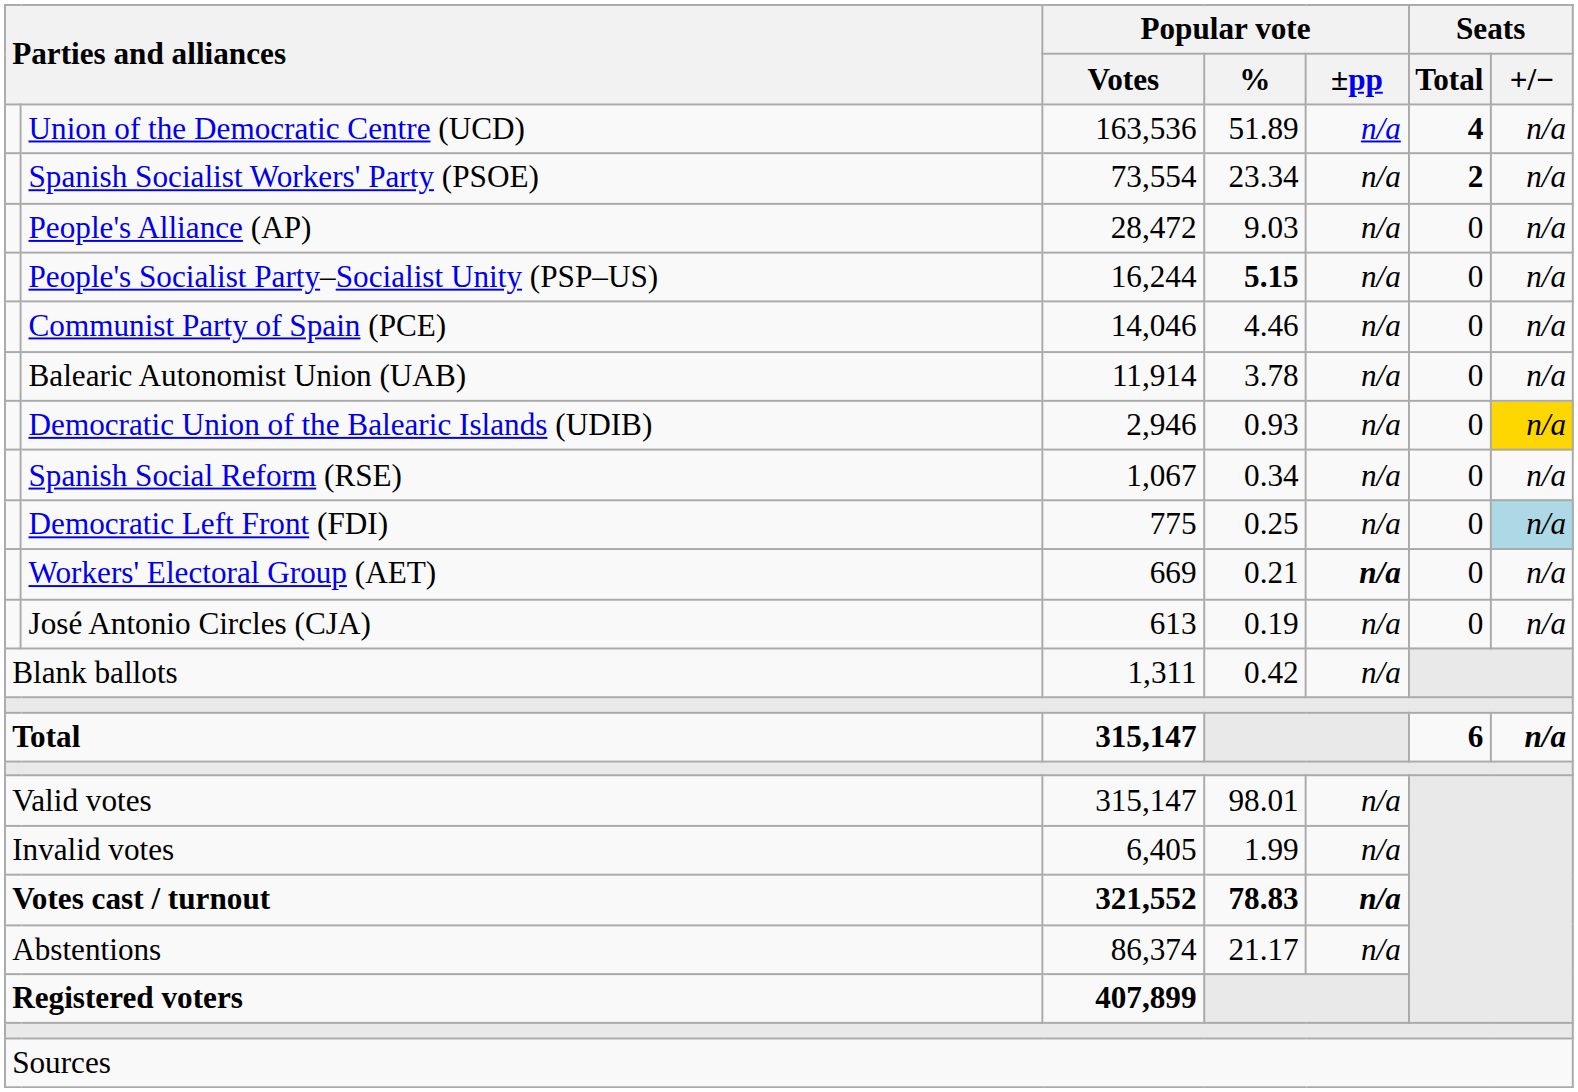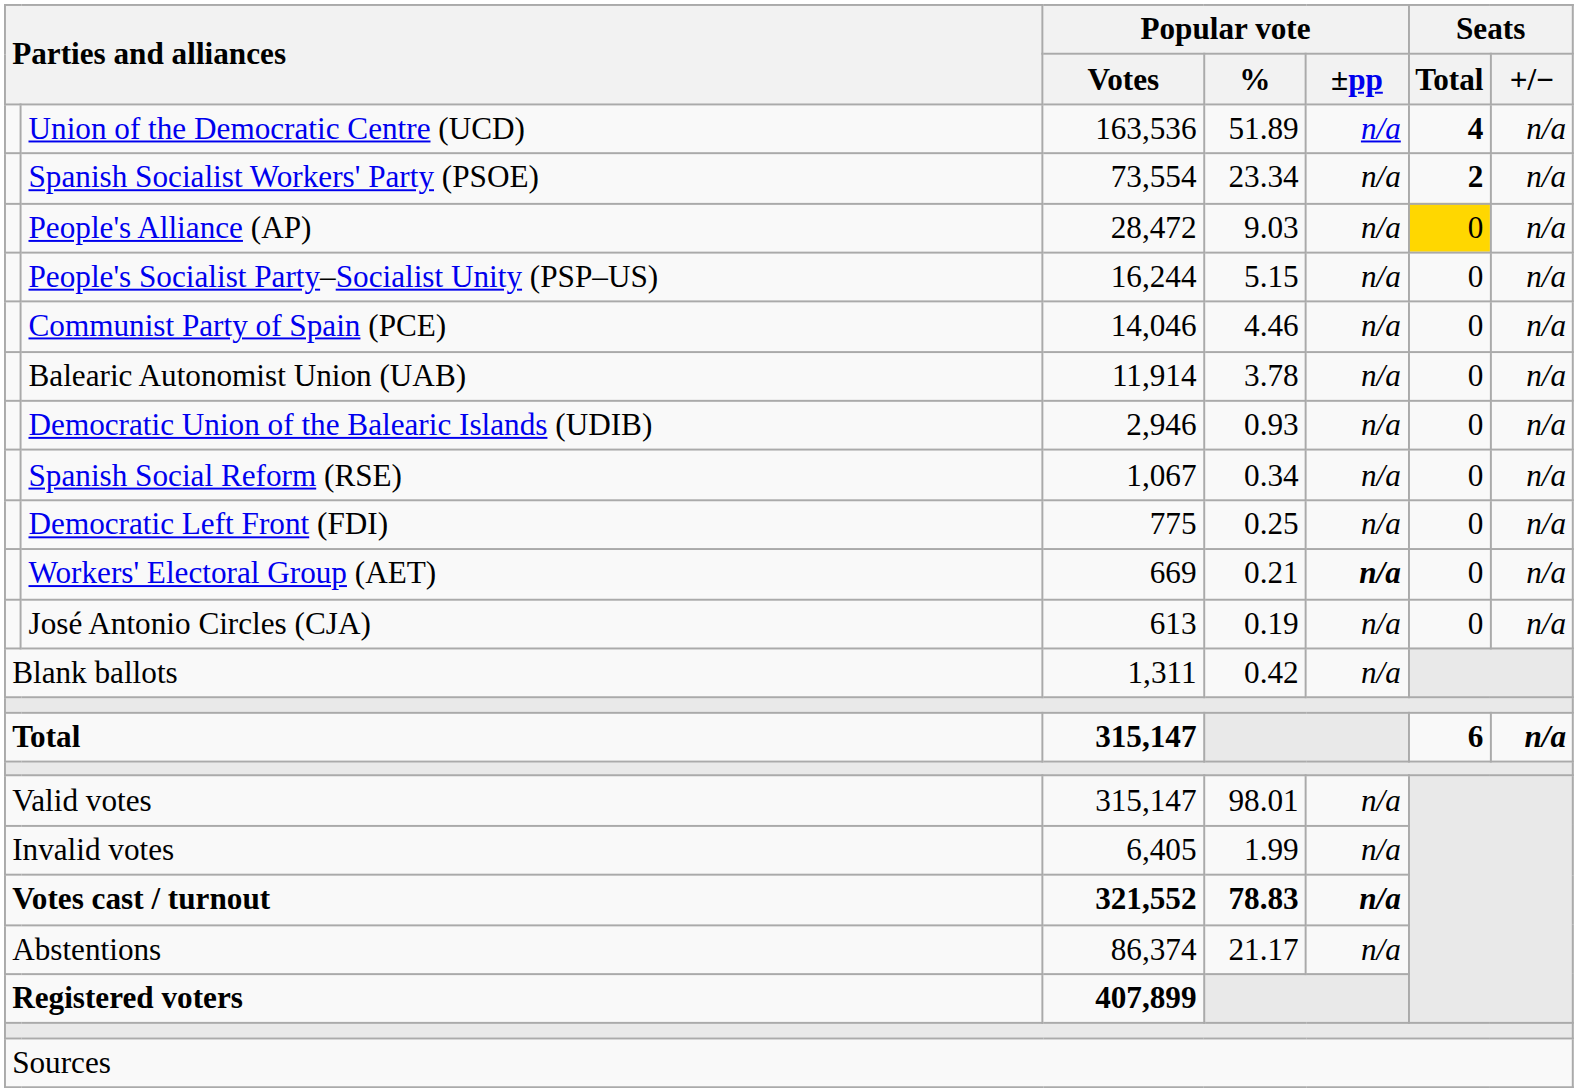(1476, 227) no background -> (1476, 227) gold background
(1271, 276) bold -> (1271, 276) normal
(1546, 425) gold background -> (1546, 425) no background
(1546, 524) lightblue background -> (1546, 524) no background
